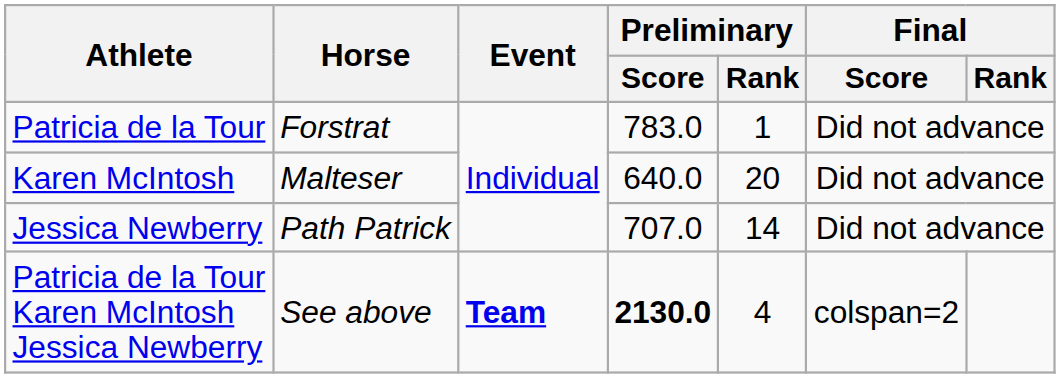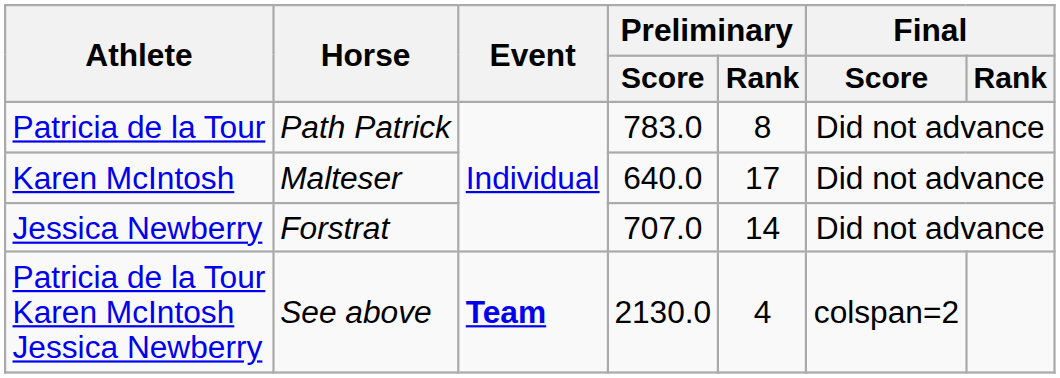(335, 128) Forstrat -> (366, 128) Path Patrick
(763, 128) 1 -> (763, 128) 8
(763, 178) 20 -> (763, 178) 17
(366, 228) Path Patrick -> (335, 228) Forstrat
(663, 313) bold -> (663, 313) normal
